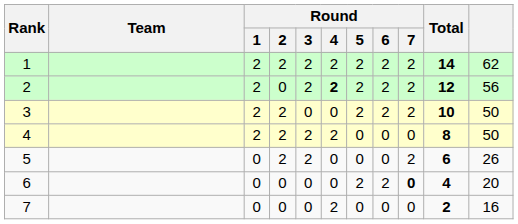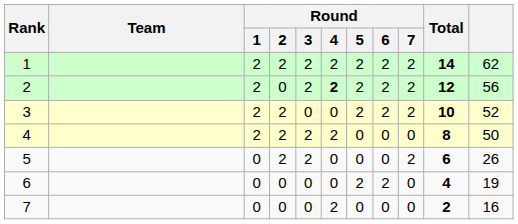(491, 111) 50 -> (491, 111) 52
(411, 183) bold -> (411, 183) normal
(491, 183) 20 -> (491, 183) 19
